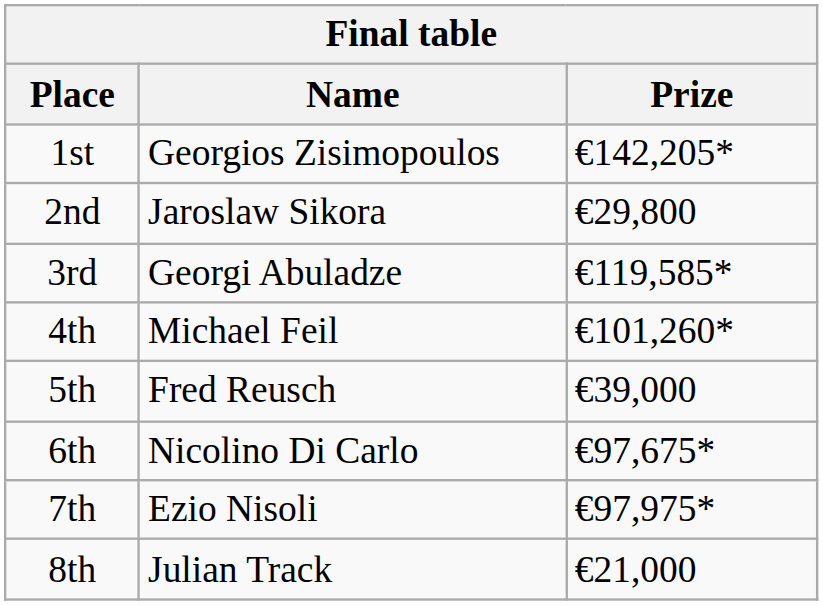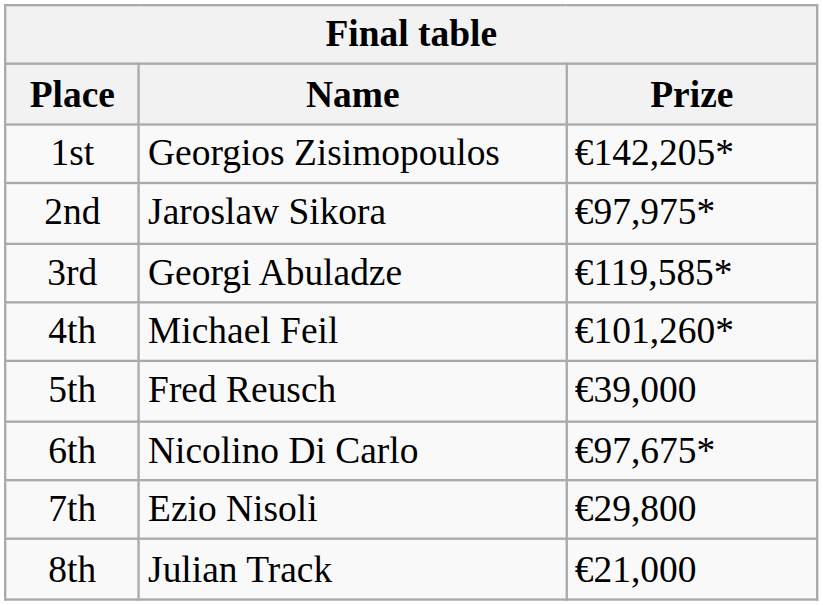(636, 212) €29,800 -> (645, 212) €97,975*
(645, 509) €97,975* -> (636, 509) €29,800
